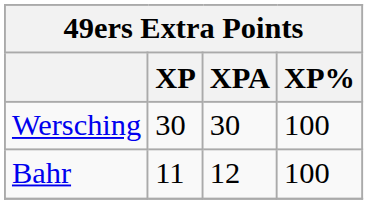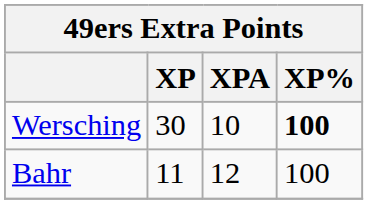(225, 125) 30 -> (225, 125) 10
(307, 125) normal -> (307, 125) bold
